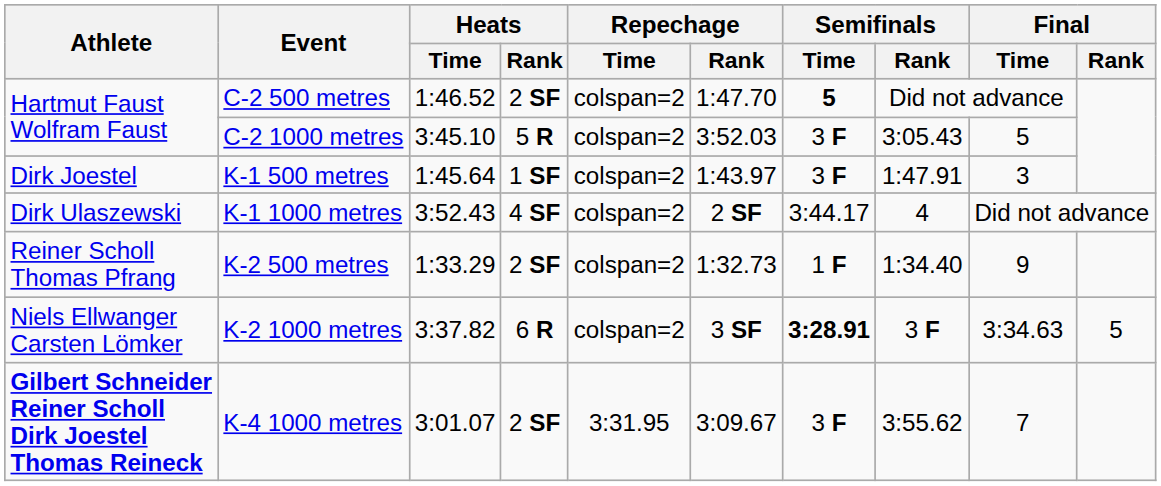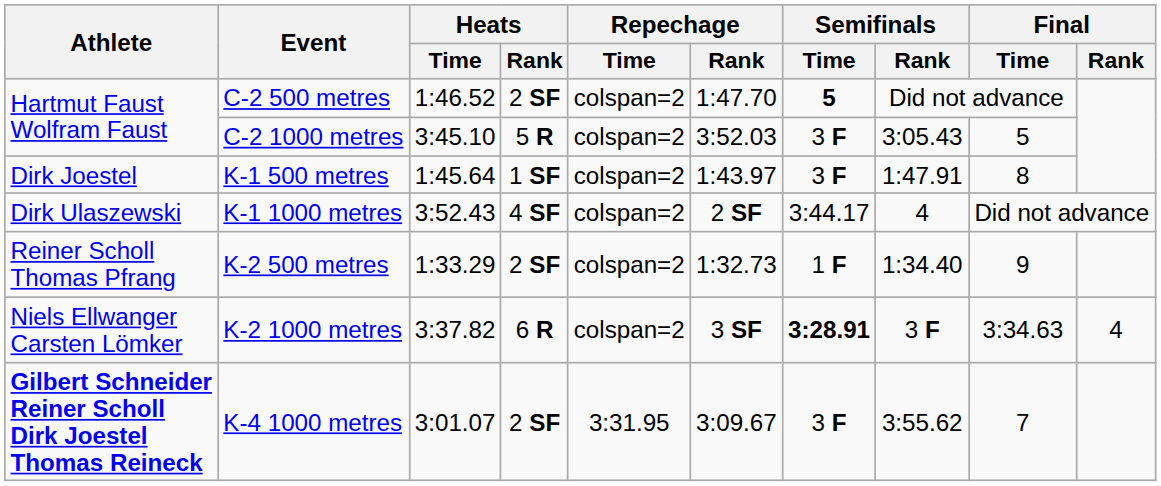(1023, 175) 3 -> (1023, 175) 8
(1116, 330) 5 -> (1116, 330) 4
